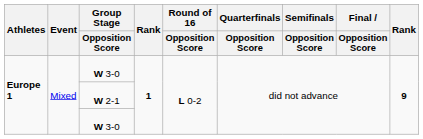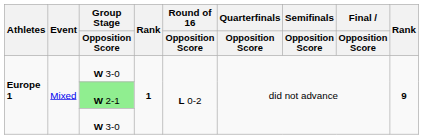(107, 101) no background -> (107, 101) lightgreen background
